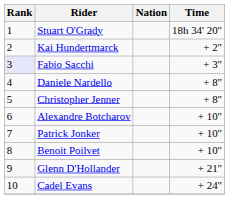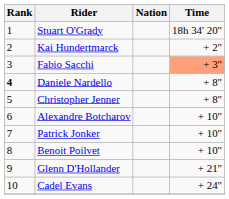(10, 64) lavender background -> (10, 64) no background
(213, 64) no background -> (213, 64) lightsalmon background
(10, 82) normal -> (10, 82) bold
